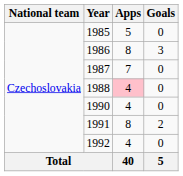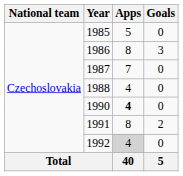(128, 87) pink background -> (128, 87) no background
(128, 106) normal -> (128, 106) bold
(128, 143) no background -> (128, 143) lightgrey background
